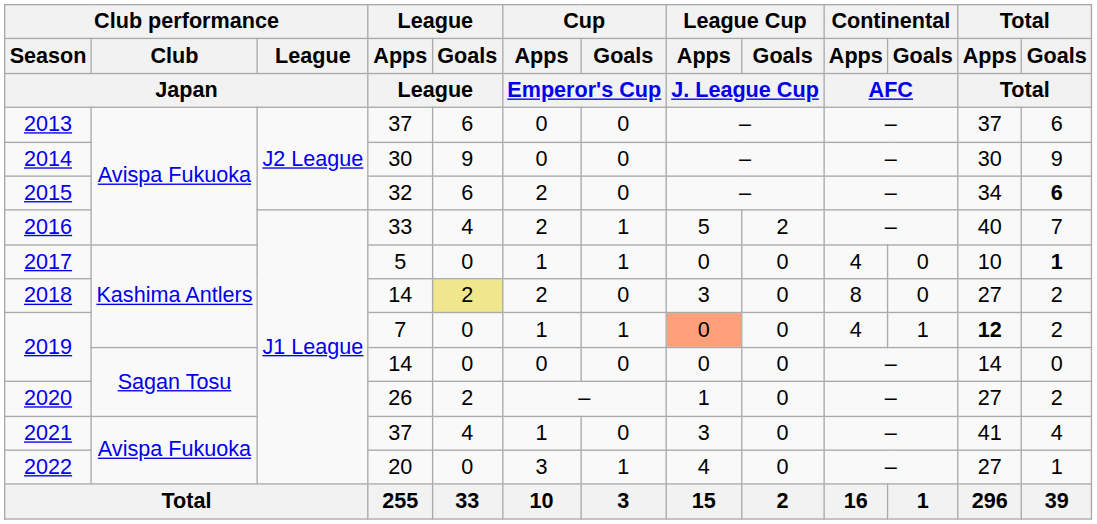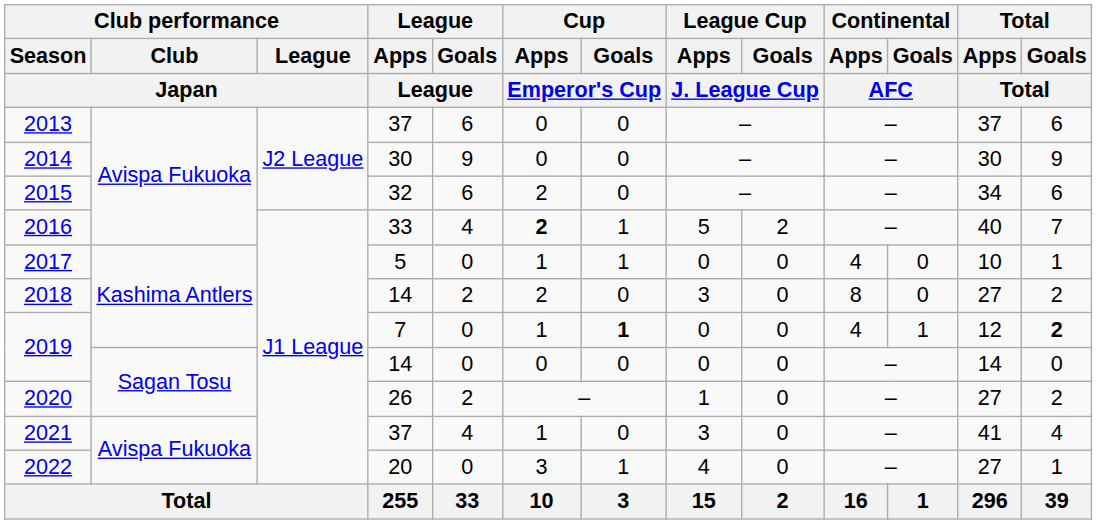(1057, 192) bold -> (1057, 192) normal
(541, 227) normal -> (541, 227) bold
(1057, 261) bold -> (1057, 261) normal
(467, 295) khaki background -> (467, 295) no background
(623, 329) normal -> (623, 329) bold
(704, 329) lightsalmon background -> (704, 329) no background
(990, 329) bold -> (990, 329) normal
(1057, 329) normal -> (1057, 329) bold
